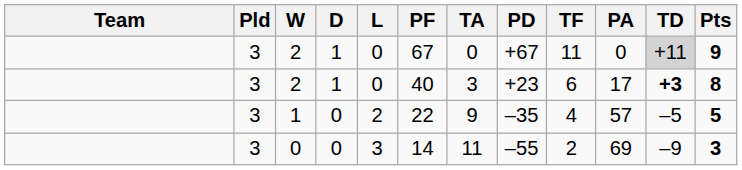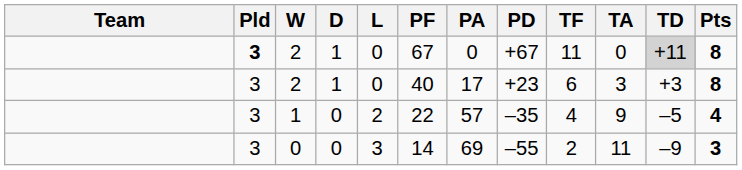columns swapped: (621, 20) <-> (472, 20)
(255, 52) normal -> (255, 52) bold
(716, 52) 9 -> (716, 52) 8
(670, 84) bold -> (670, 84) normal
(716, 116) 5 -> (716, 116) 4
